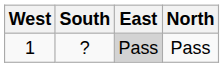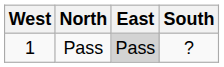columns swapped: (190, 19) <-> (85, 19)
